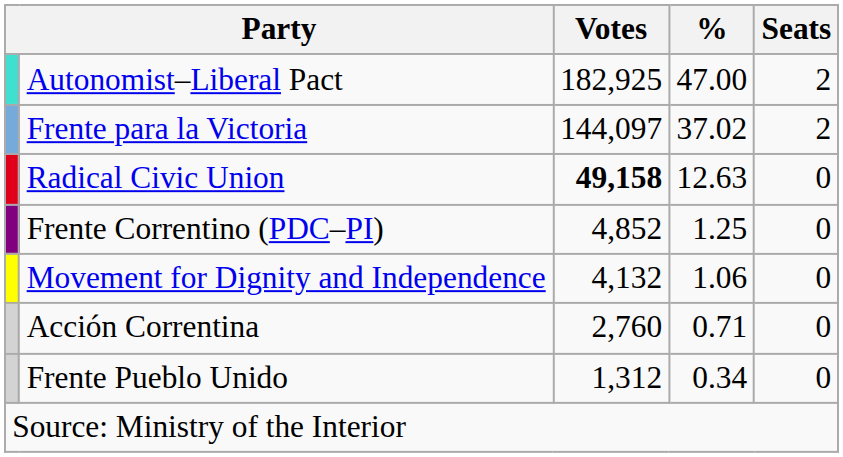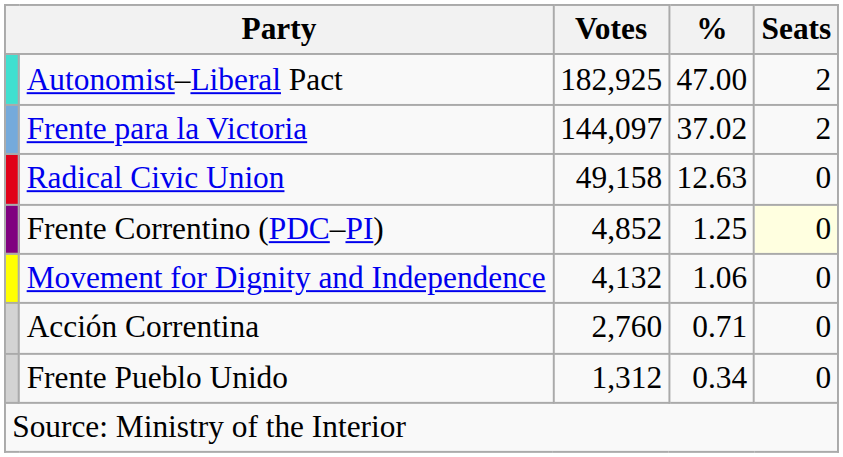(619, 178) bold -> (619, 178) normal
(823, 228) no background -> (823, 228) lightyellow background
